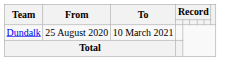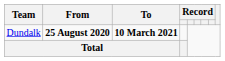(77, 32) normal -> (78, 32) bold
(143, 32) normal -> (146, 32) bold
